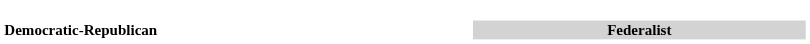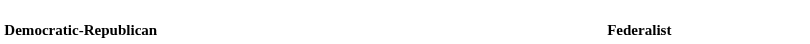(639, 29) lightgrey background -> (639, 29) no background
